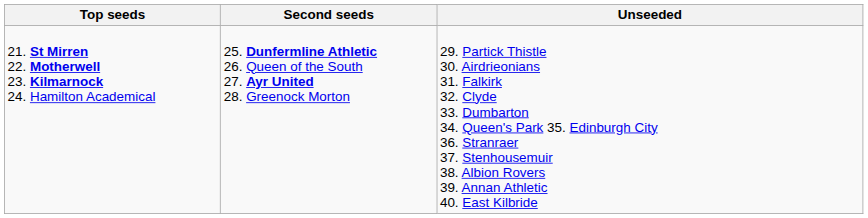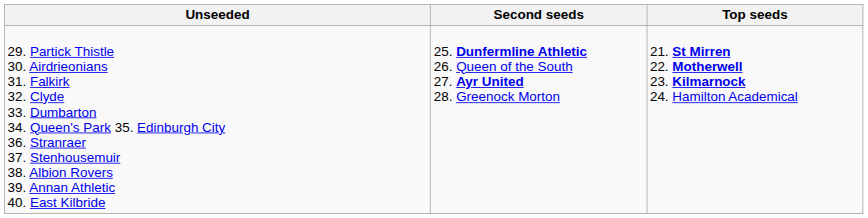columns swapped: (113, 15) <-> (650, 15)
